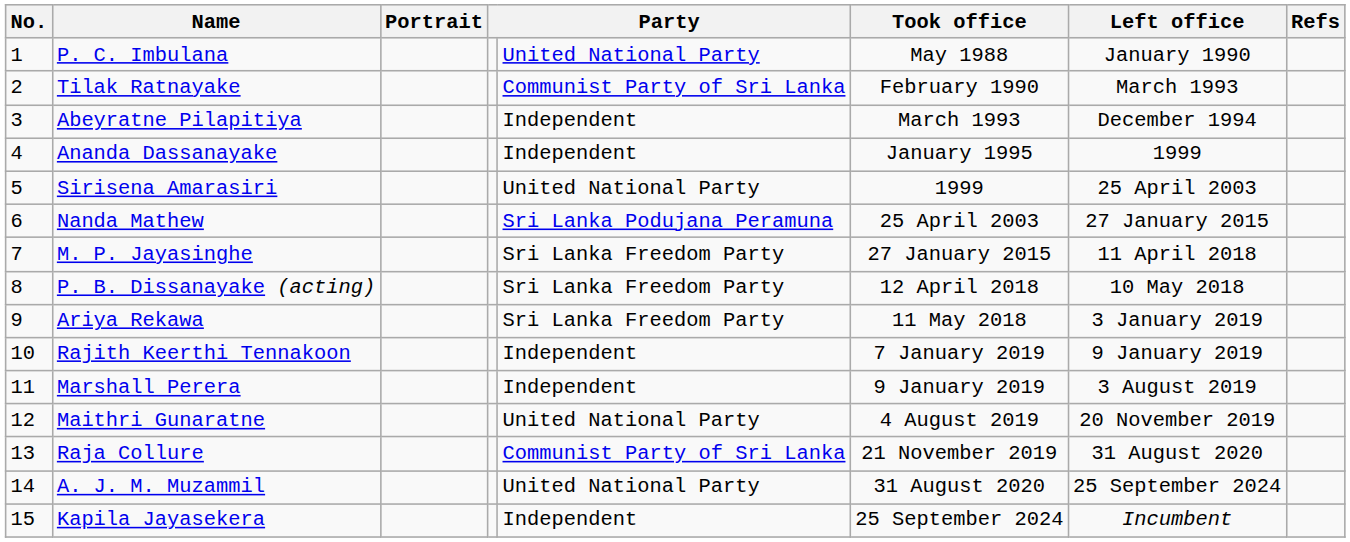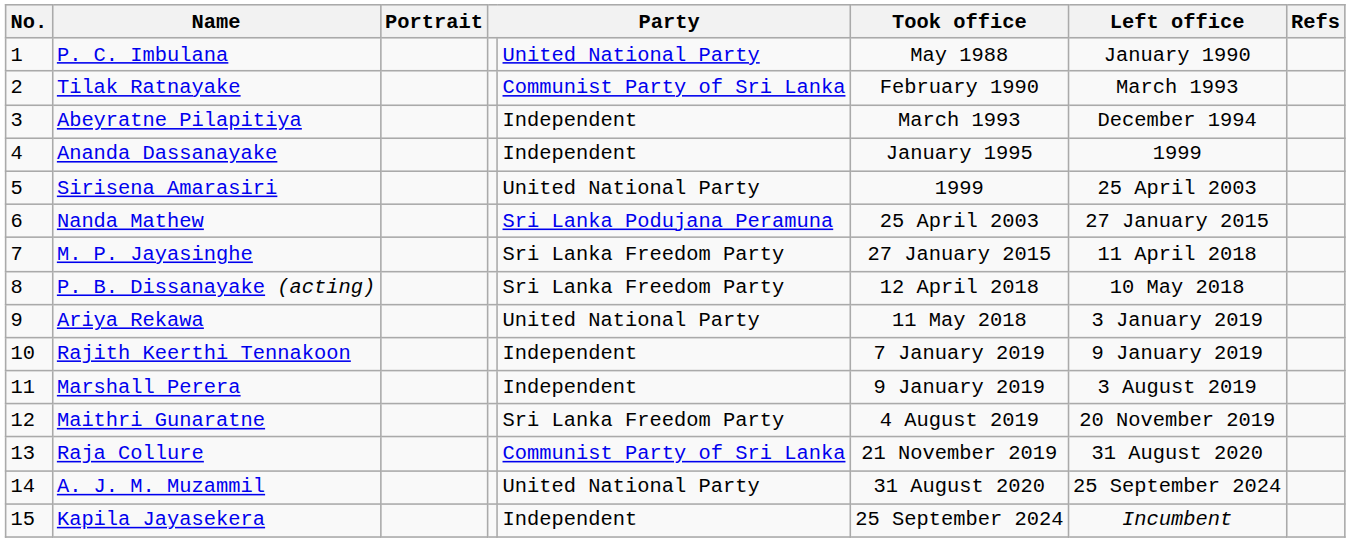(643, 321) Sri Lanka Freedom Party -> (631, 321) United National Party
(631, 421) United National Party -> (643, 421) Sri Lanka Freedom Party
